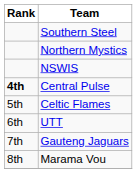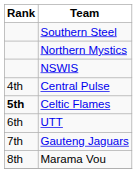(16, 86) bold -> (15, 86) normal
(15, 104) normal -> (16, 104) bold
